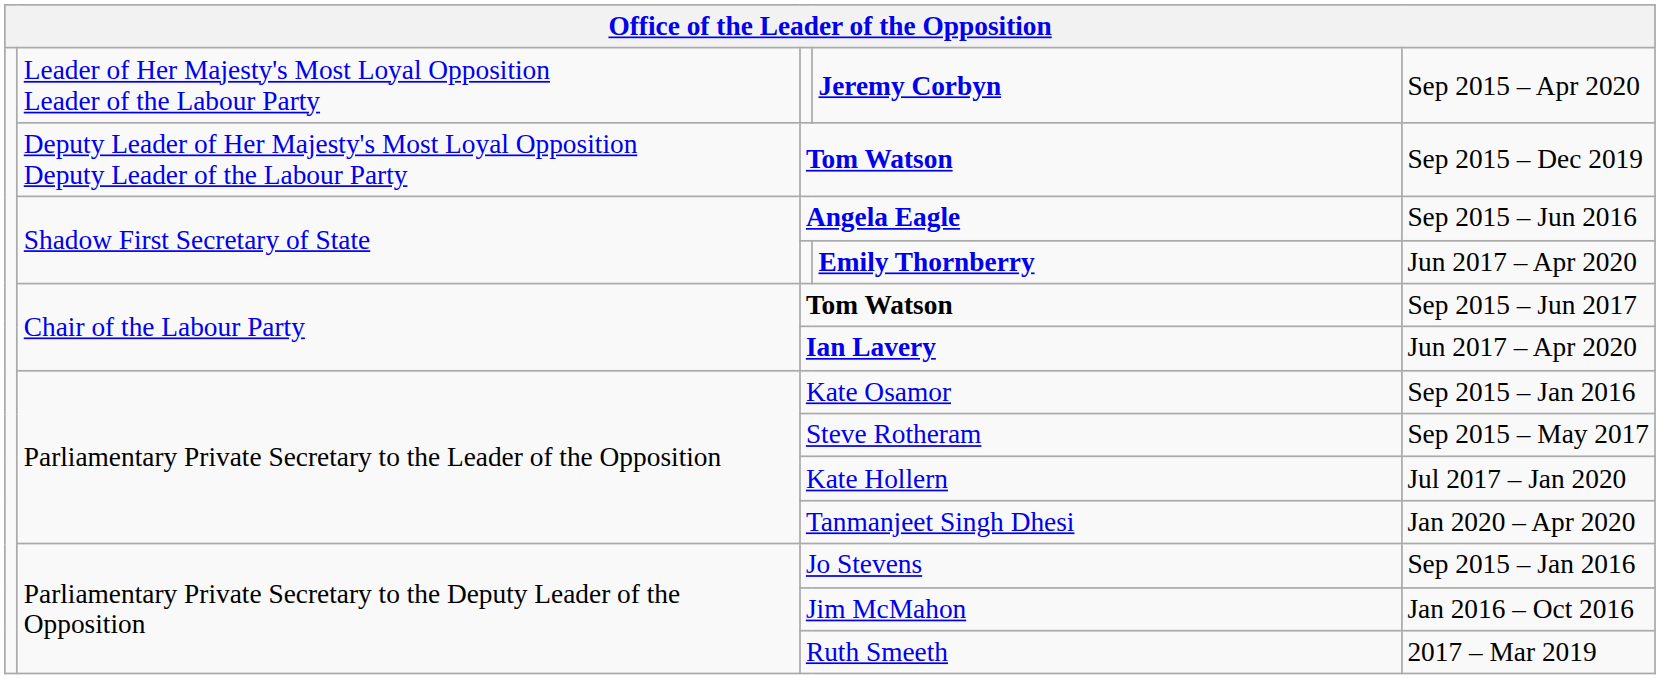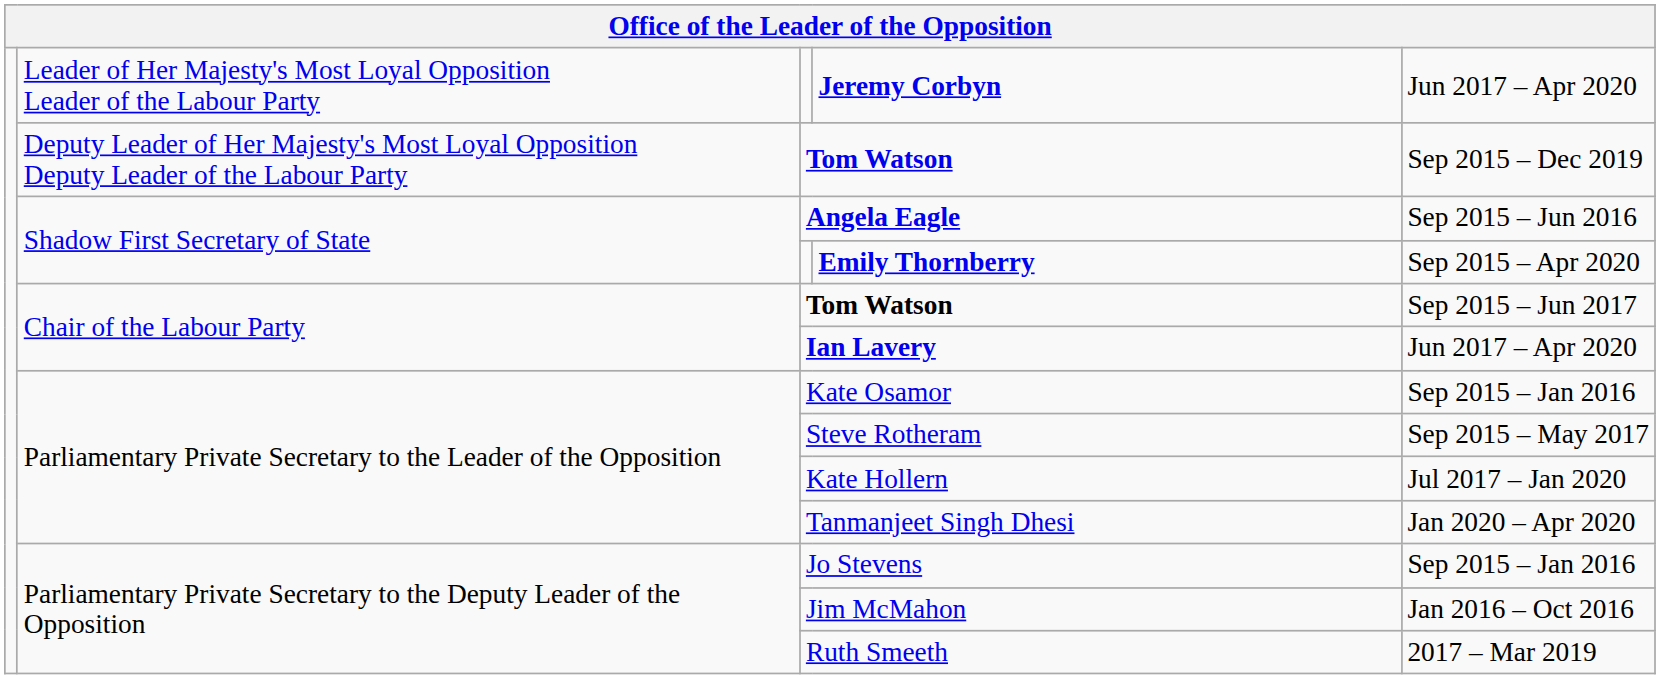(1524, 84) Sep 2015 – Apr 2020 -> (1522, 84) Jun 2017 – Apr 2020
(1522, 261) Jun 2017 – Apr 2020 -> (1524, 261) Sep 2015 – Apr 2020
